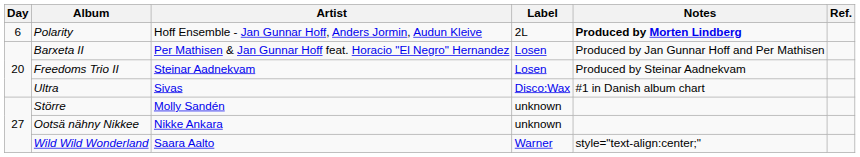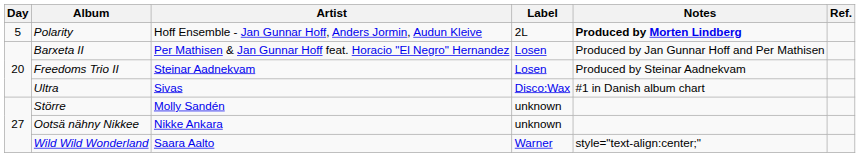(18, 32) 6 -> (18, 32) 5
